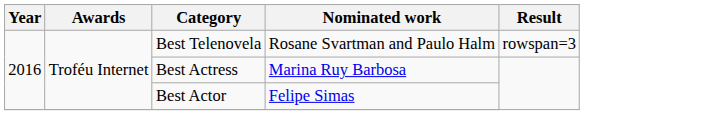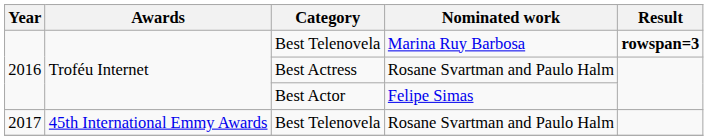(382, 43) Rosane Svartman and Paulo Halm -> (457, 43) Marina Ruy Barbosa
(539, 43) normal -> (660, 43) bold
(338, 69) Marina Ruy Barbosa -> (501, 69) Rosane Svartman and Paulo Halm
+ row: (25, 122)
